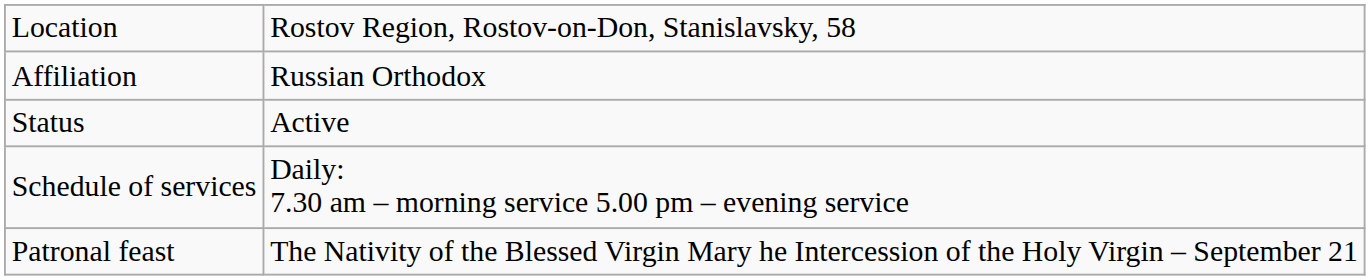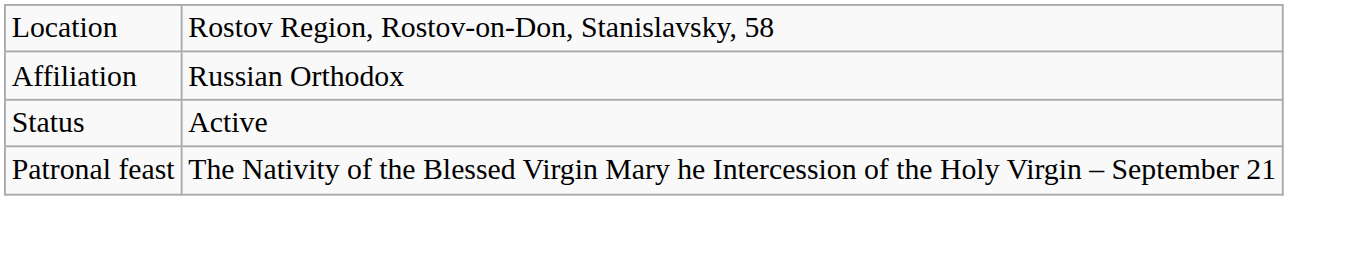- row: (134, 186)
